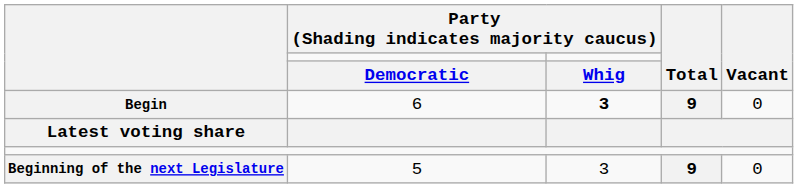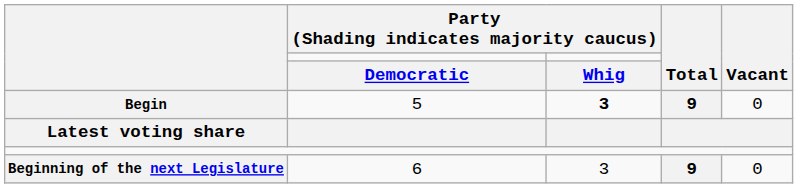(417, 104) 6 -> (417, 104) 5
(417, 169) 5 -> (417, 169) 6
